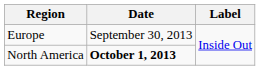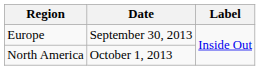(133, 55) bold -> (131, 55) normal
